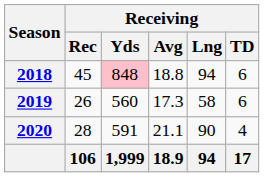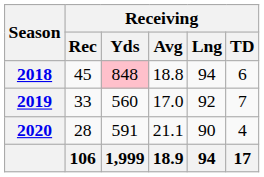(83, 102) 26 -> (83, 102) 33
(168, 102) 17.3 -> (168, 102) 17.0
(207, 102) 58 -> (207, 102) 92
(242, 102) 6 -> (242, 102) 7
